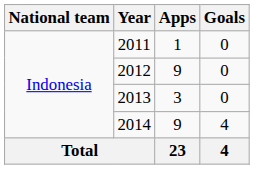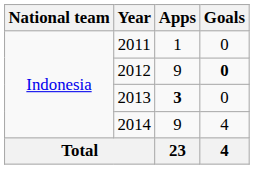(224, 71) normal -> (224, 71) bold
(177, 97) normal -> (177, 97) bold
